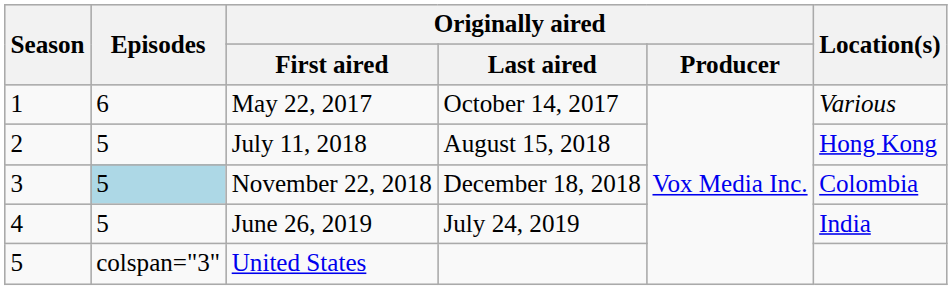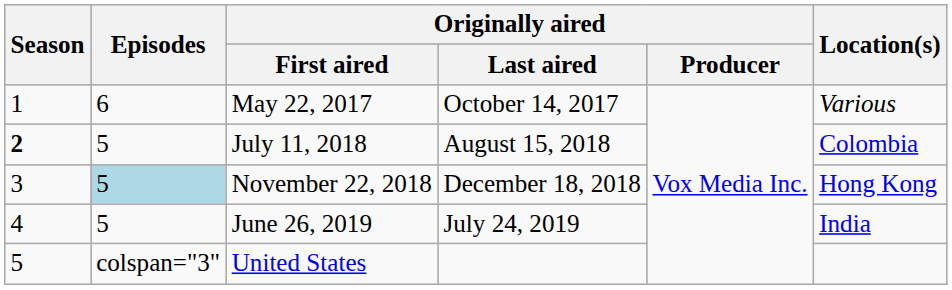(17, 143) normal -> (17, 143) bold
(878, 143) Hong Kong -> (869, 143) Colombia
(869, 183) Colombia -> (878, 183) Hong Kong
